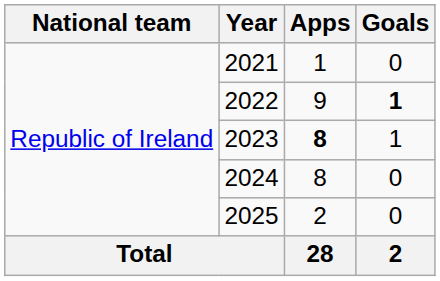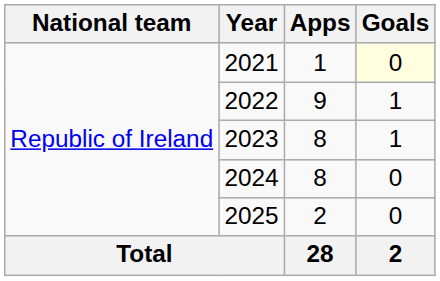(395, 62) no background -> (395, 62) lightyellow background
(395, 100) bold -> (395, 100) normal
(320, 139) bold -> (320, 139) normal
